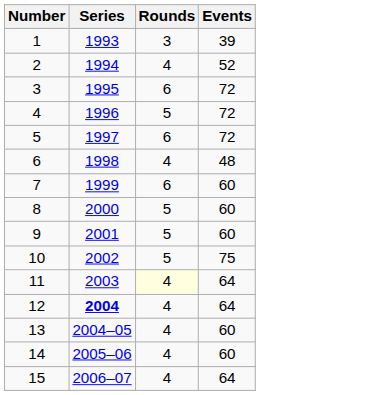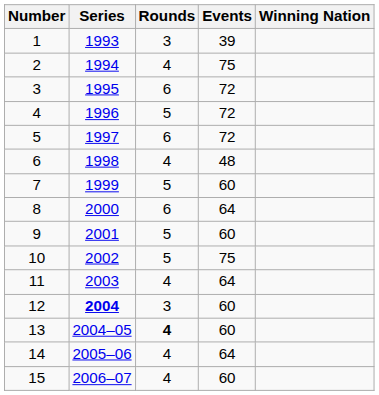+ column: (315, 16)
(227, 64) 52 -> (227, 64) 75
(167, 185) 6 -> (167, 185) 5
(167, 209) 5 -> (167, 209) 6
(227, 209) 60 -> (227, 209) 64
(167, 281) lightyellow background -> (167, 281) no background
(167, 306) 4 -> (167, 306) 3
(227, 306) 64 -> (227, 306) 60
(167, 330) normal -> (167, 330) bold
(227, 354) 60 -> (227, 354) 64
(227, 378) 64 -> (227, 378) 60
